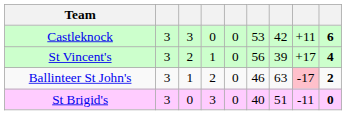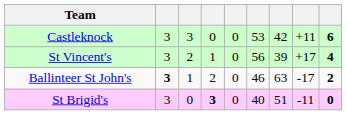(167, 78) normal -> (167, 78) bold
(306, 78) pink background -> (306, 78) no background
(213, 99) normal -> (213, 99) bold
